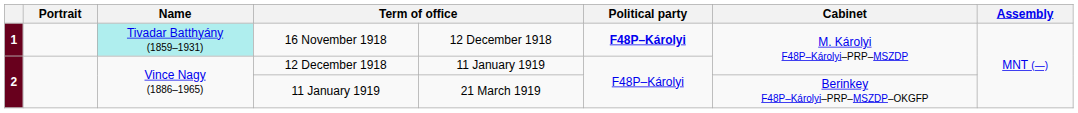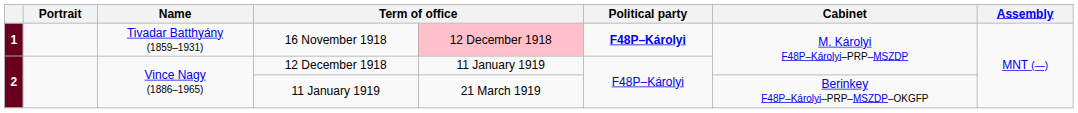(175, 39) paleturquoise background -> (175, 39) no background
(501, 39) no background -> (501, 39) pink background
